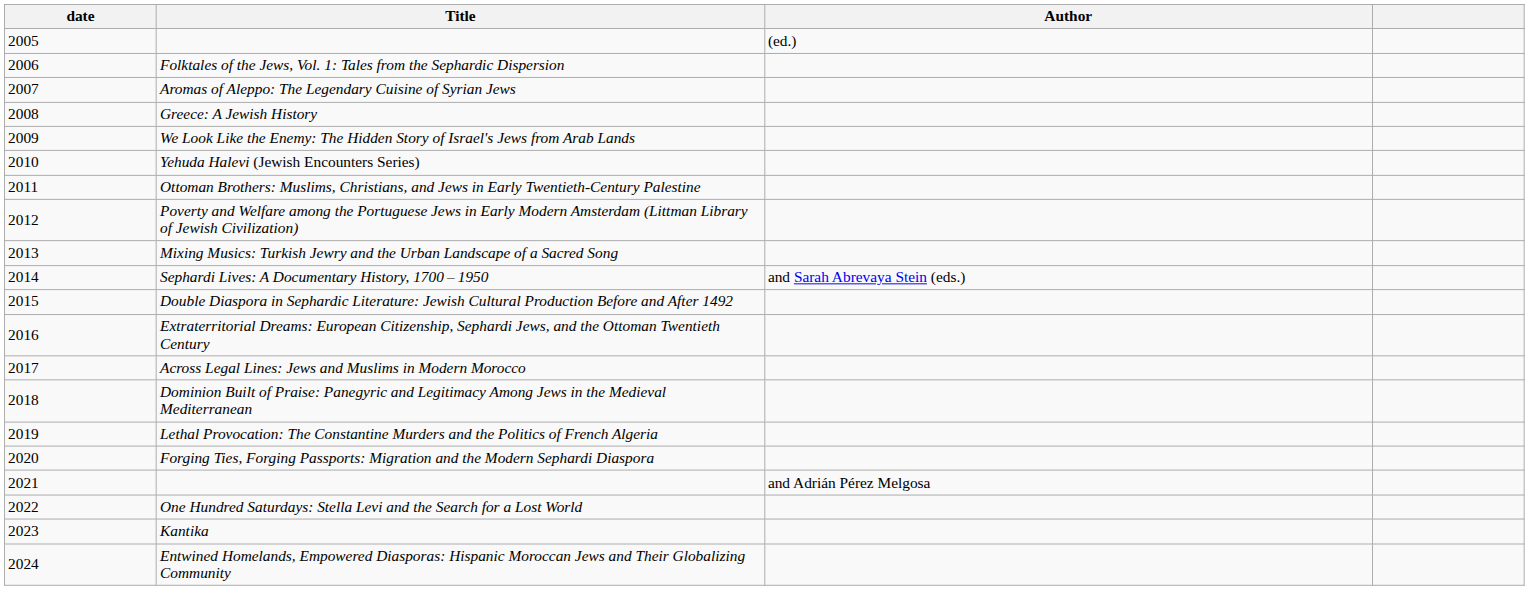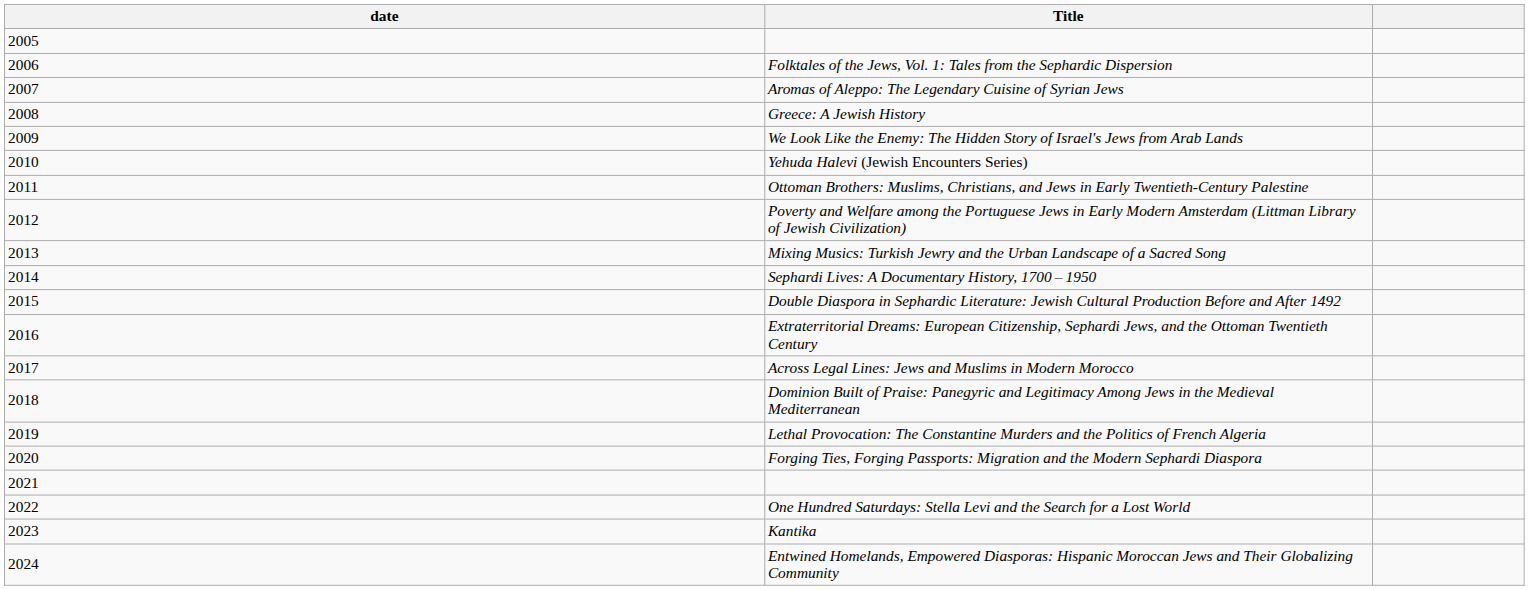- column: (1068, 16)
